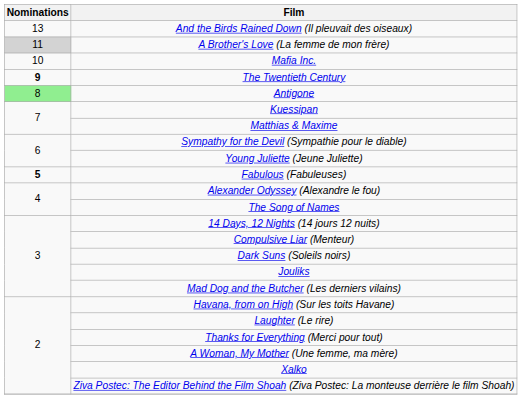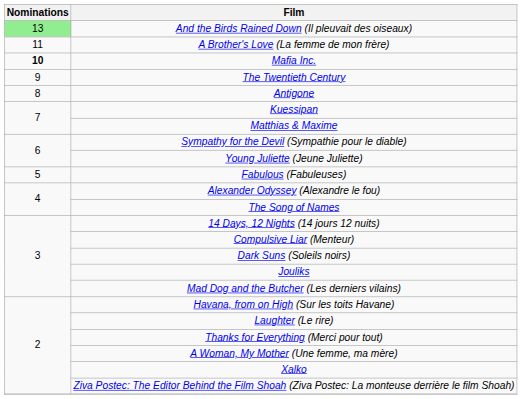(38, 28) no background -> (38, 28) lightgreen background
(38, 45) lightgrey background -> (38, 45) no background
(38, 61) normal -> (38, 61) bold
(38, 77) bold -> (38, 77) normal
(38, 93) lightgreen background -> (38, 93) no background
(38, 175) bold -> (38, 175) normal
